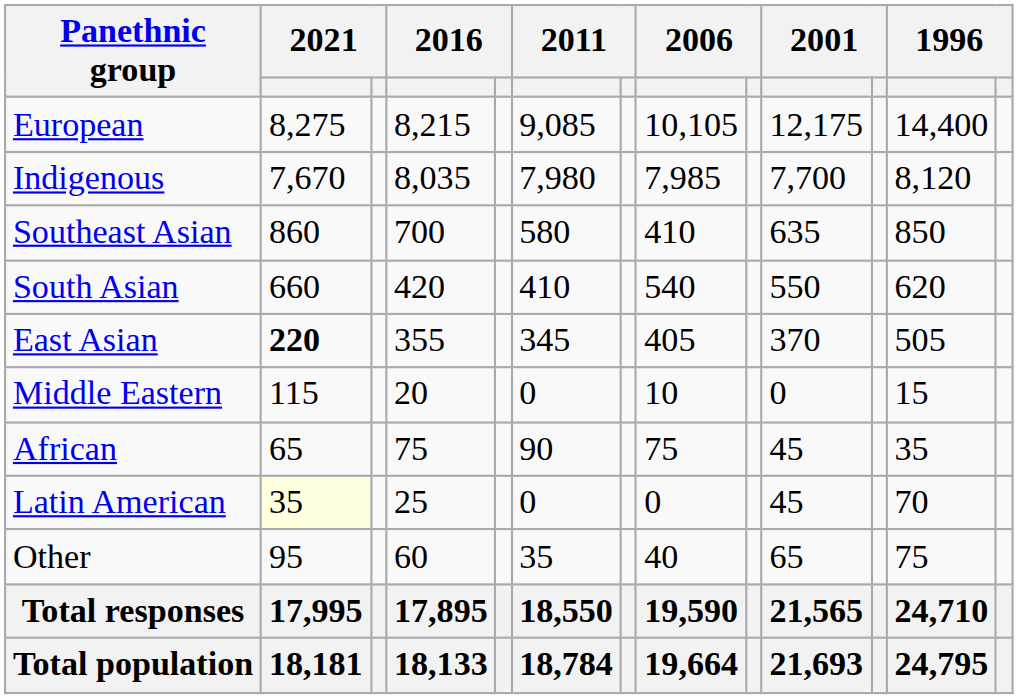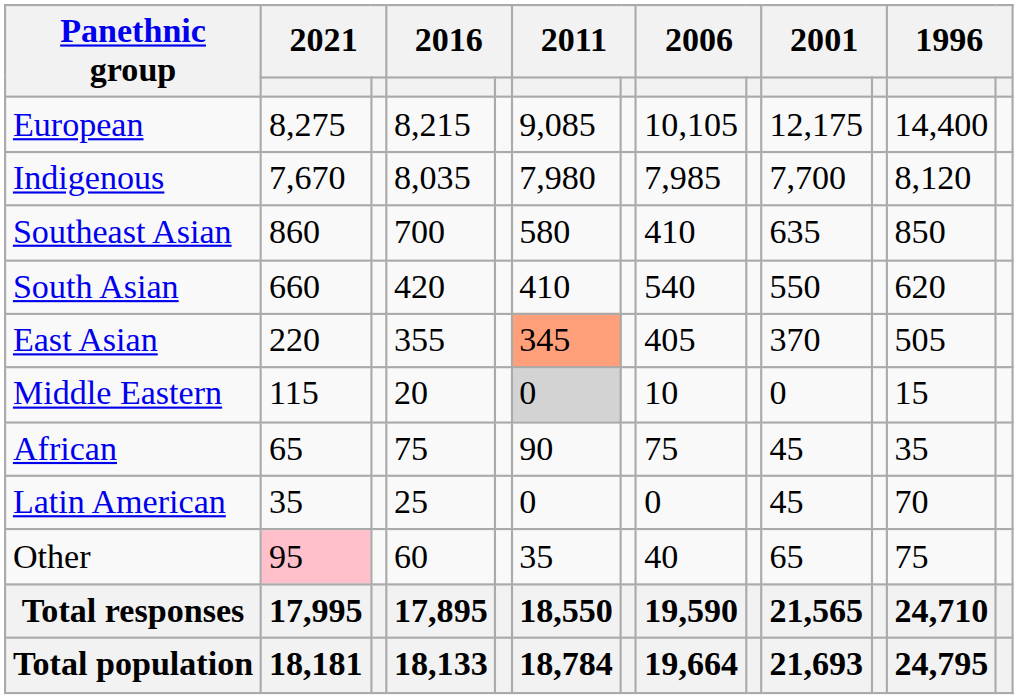(294, 340) bold -> (294, 340) normal
(545, 340) no background -> (545, 340) lightsalmon background
(528, 394) no background -> (528, 394) lightgrey background
(286, 502) lightyellow background -> (286, 502) no background
(286, 556) no background -> (286, 556) pink background
